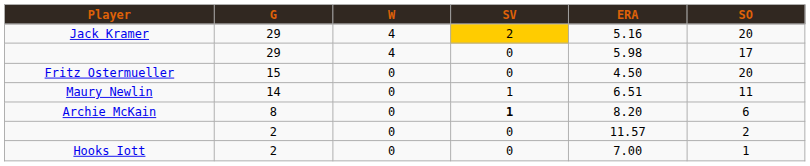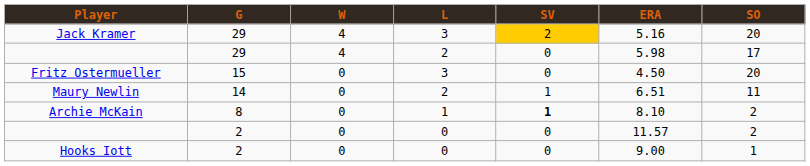+ column: (445, 14)
(628, 112) 8.20 -> (650, 112) 8.10
(746, 112) 6 -> (753, 112) 2
(628, 151) 7.00 -> (650, 151) 9.00
